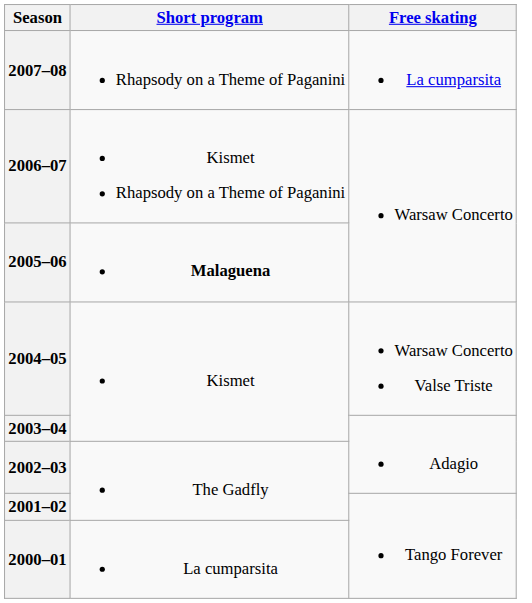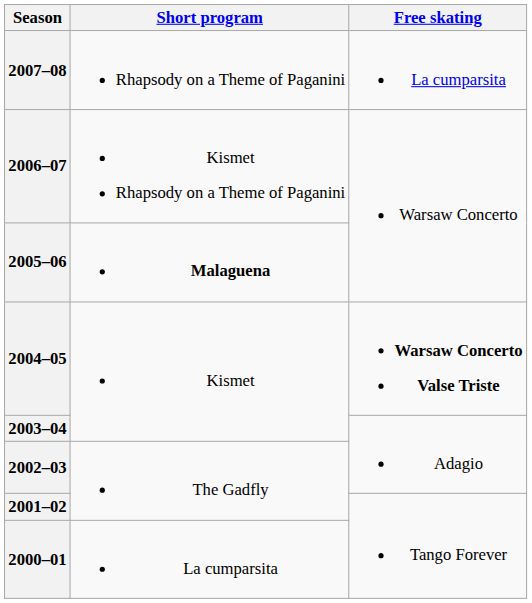(433, 368) normal -> (438, 368) bold
